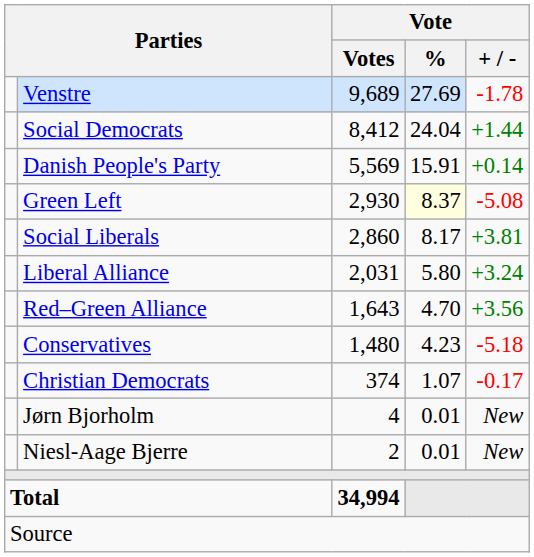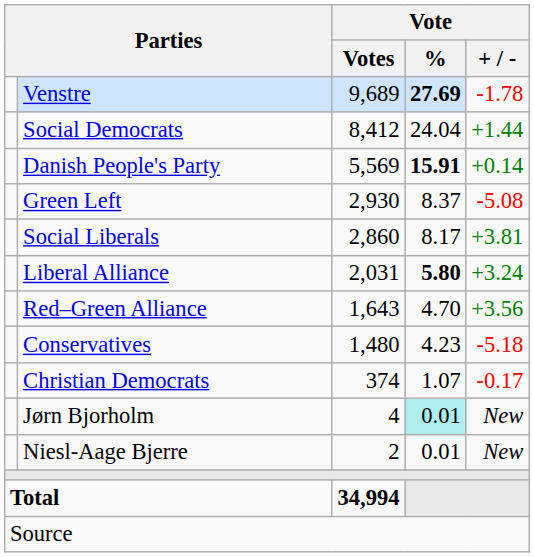(435, 93) normal -> (435, 93) bold
(435, 165) normal -> (435, 165) bold
(441, 201) lightyellow background -> (441, 201) no background
(441, 272) normal -> (441, 272) bold
(441, 415) no background -> (441, 415) paleturquoise background
